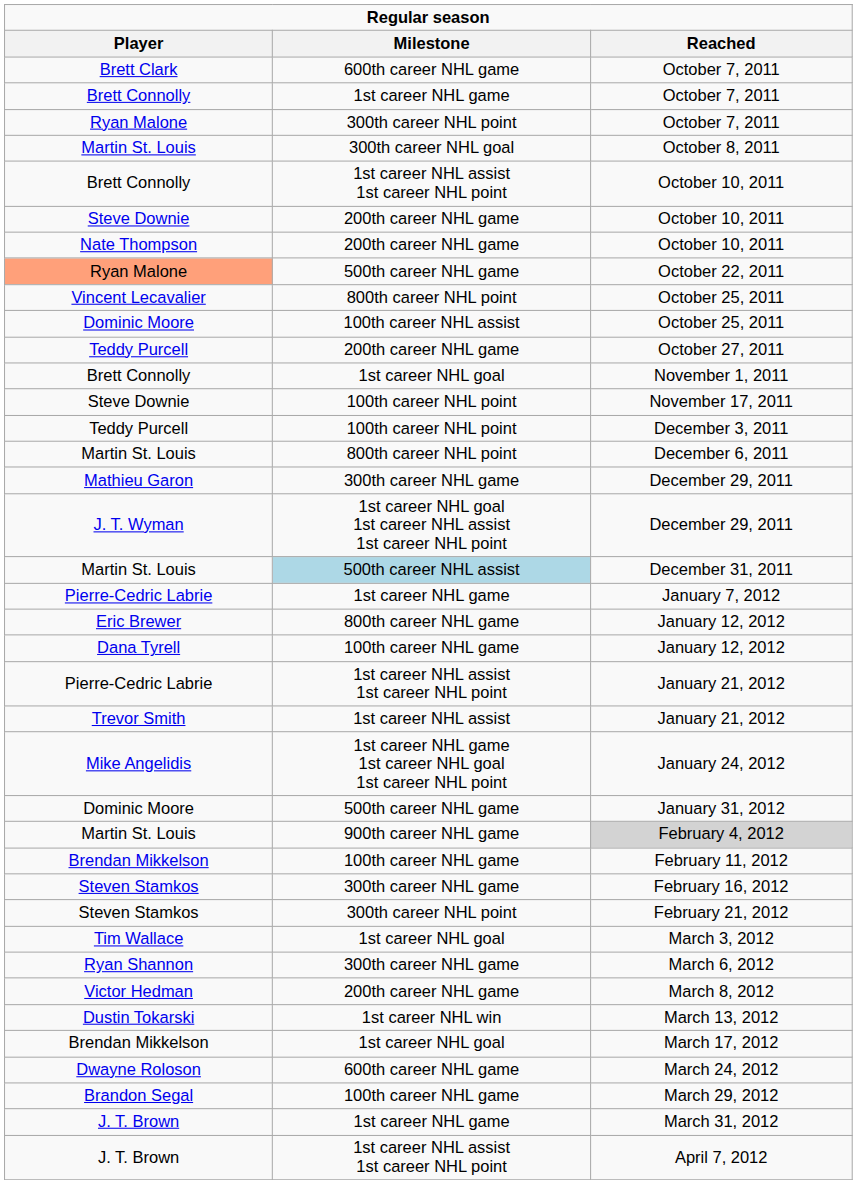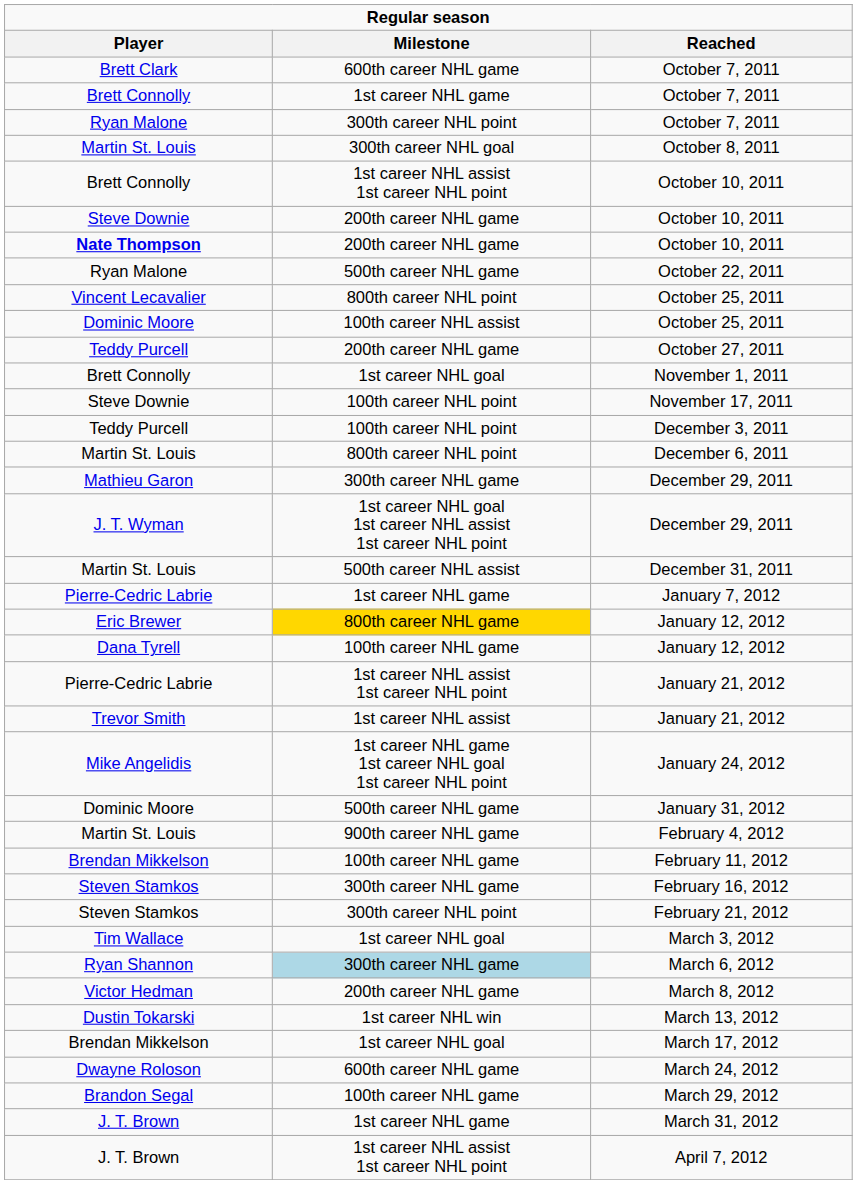(139, 245) normal -> (139, 245) bold
(139, 271) lightsalmon background -> (139, 271) no background
(432, 569) lightblue background -> (432, 569) no background
(432, 622) no background -> (432, 622) gold background
(721, 834) lightgrey background -> (721, 834) no background
(432, 965) no background -> (432, 965) lightblue background
